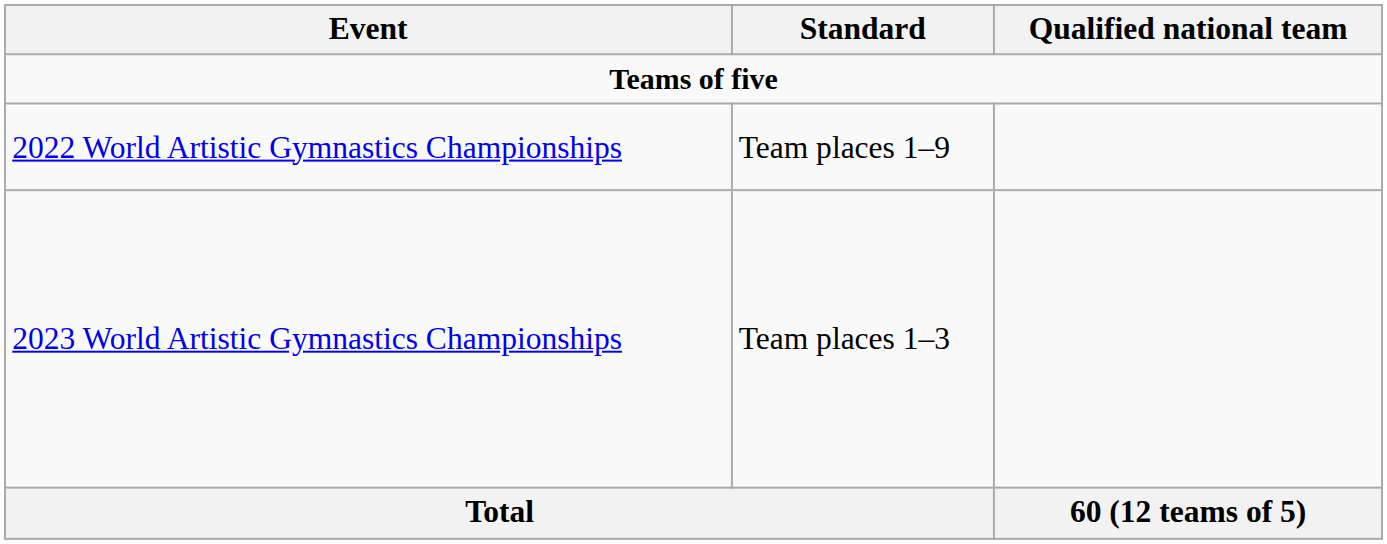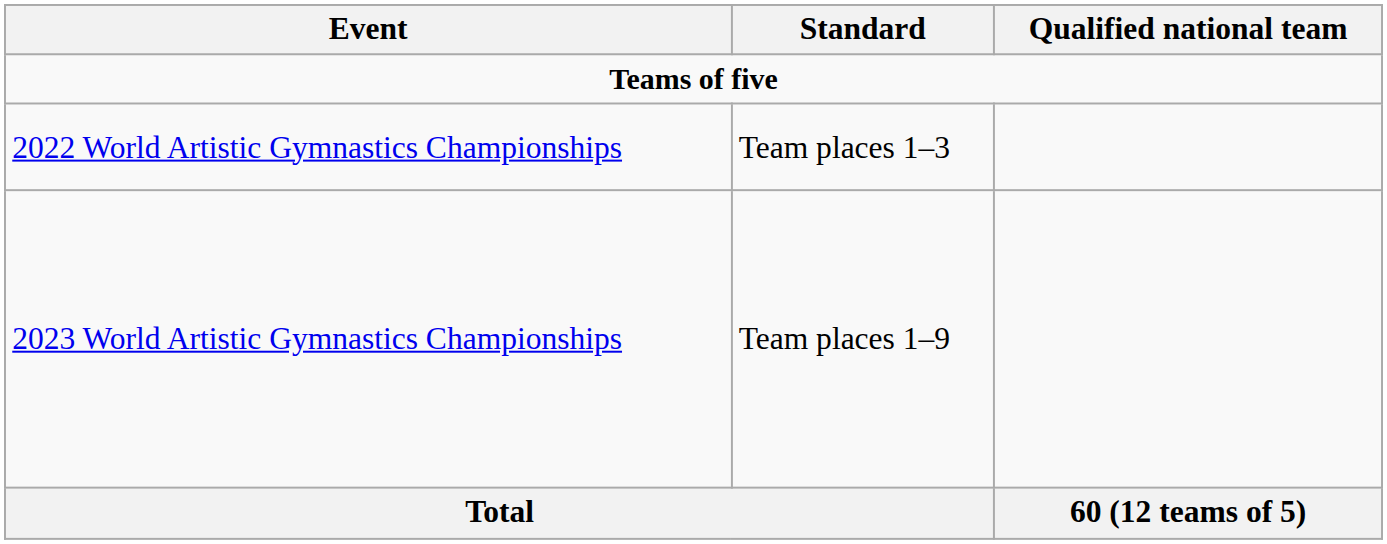(844, 146) Team places 1–9 -> (844, 146) Team places 1–3
(844, 338) Team places 1–3 -> (844, 338) Team places 1–9
